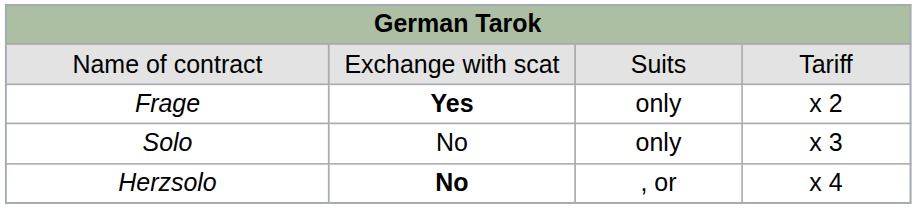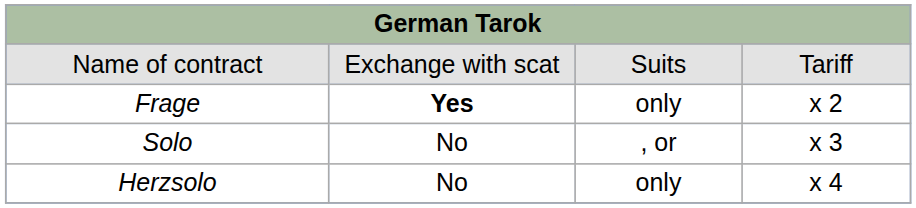(658, 143) only -> (659, 143) , or
(452, 182) bold -> (452, 182) normal
(659, 182) , or -> (658, 182) only
